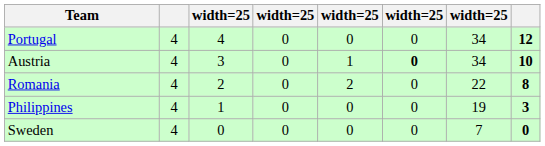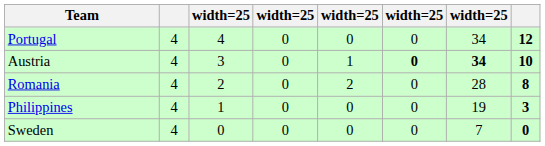(479, 61) normal -> (479, 61) bold
(479, 84) 22 -> (479, 84) 28
